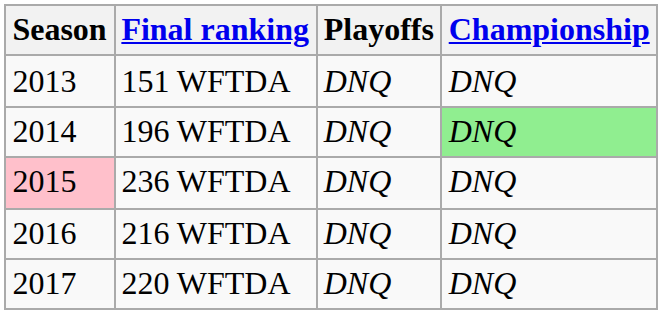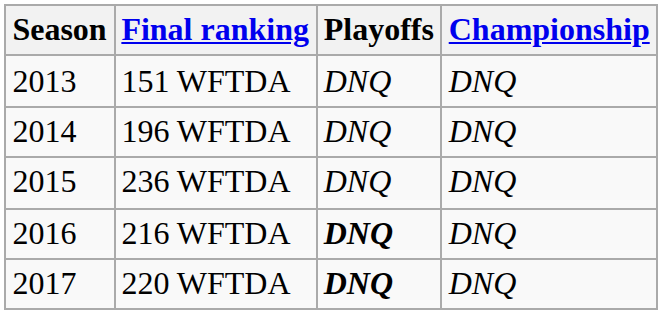(482, 131) lightgreen background -> (482, 131) no background
(44, 182) pink background -> (44, 182) no background
(358, 232) normal -> (358, 232) bold
(358, 283) normal -> (358, 283) bold
